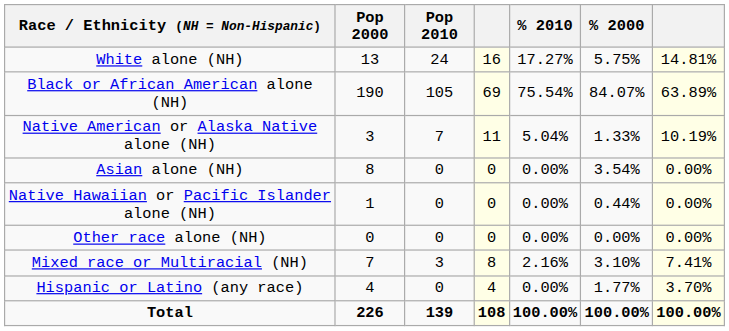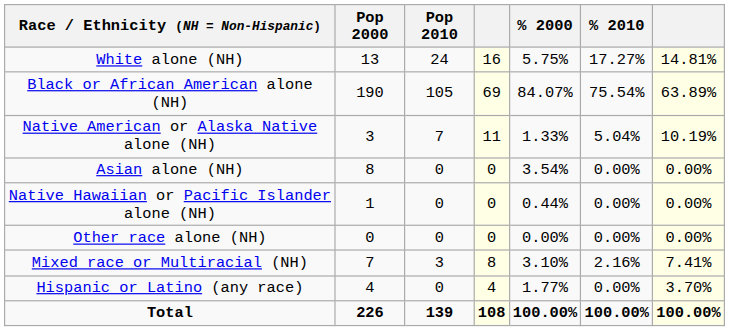columns swapped: (617, 26) <-> (545, 26)
